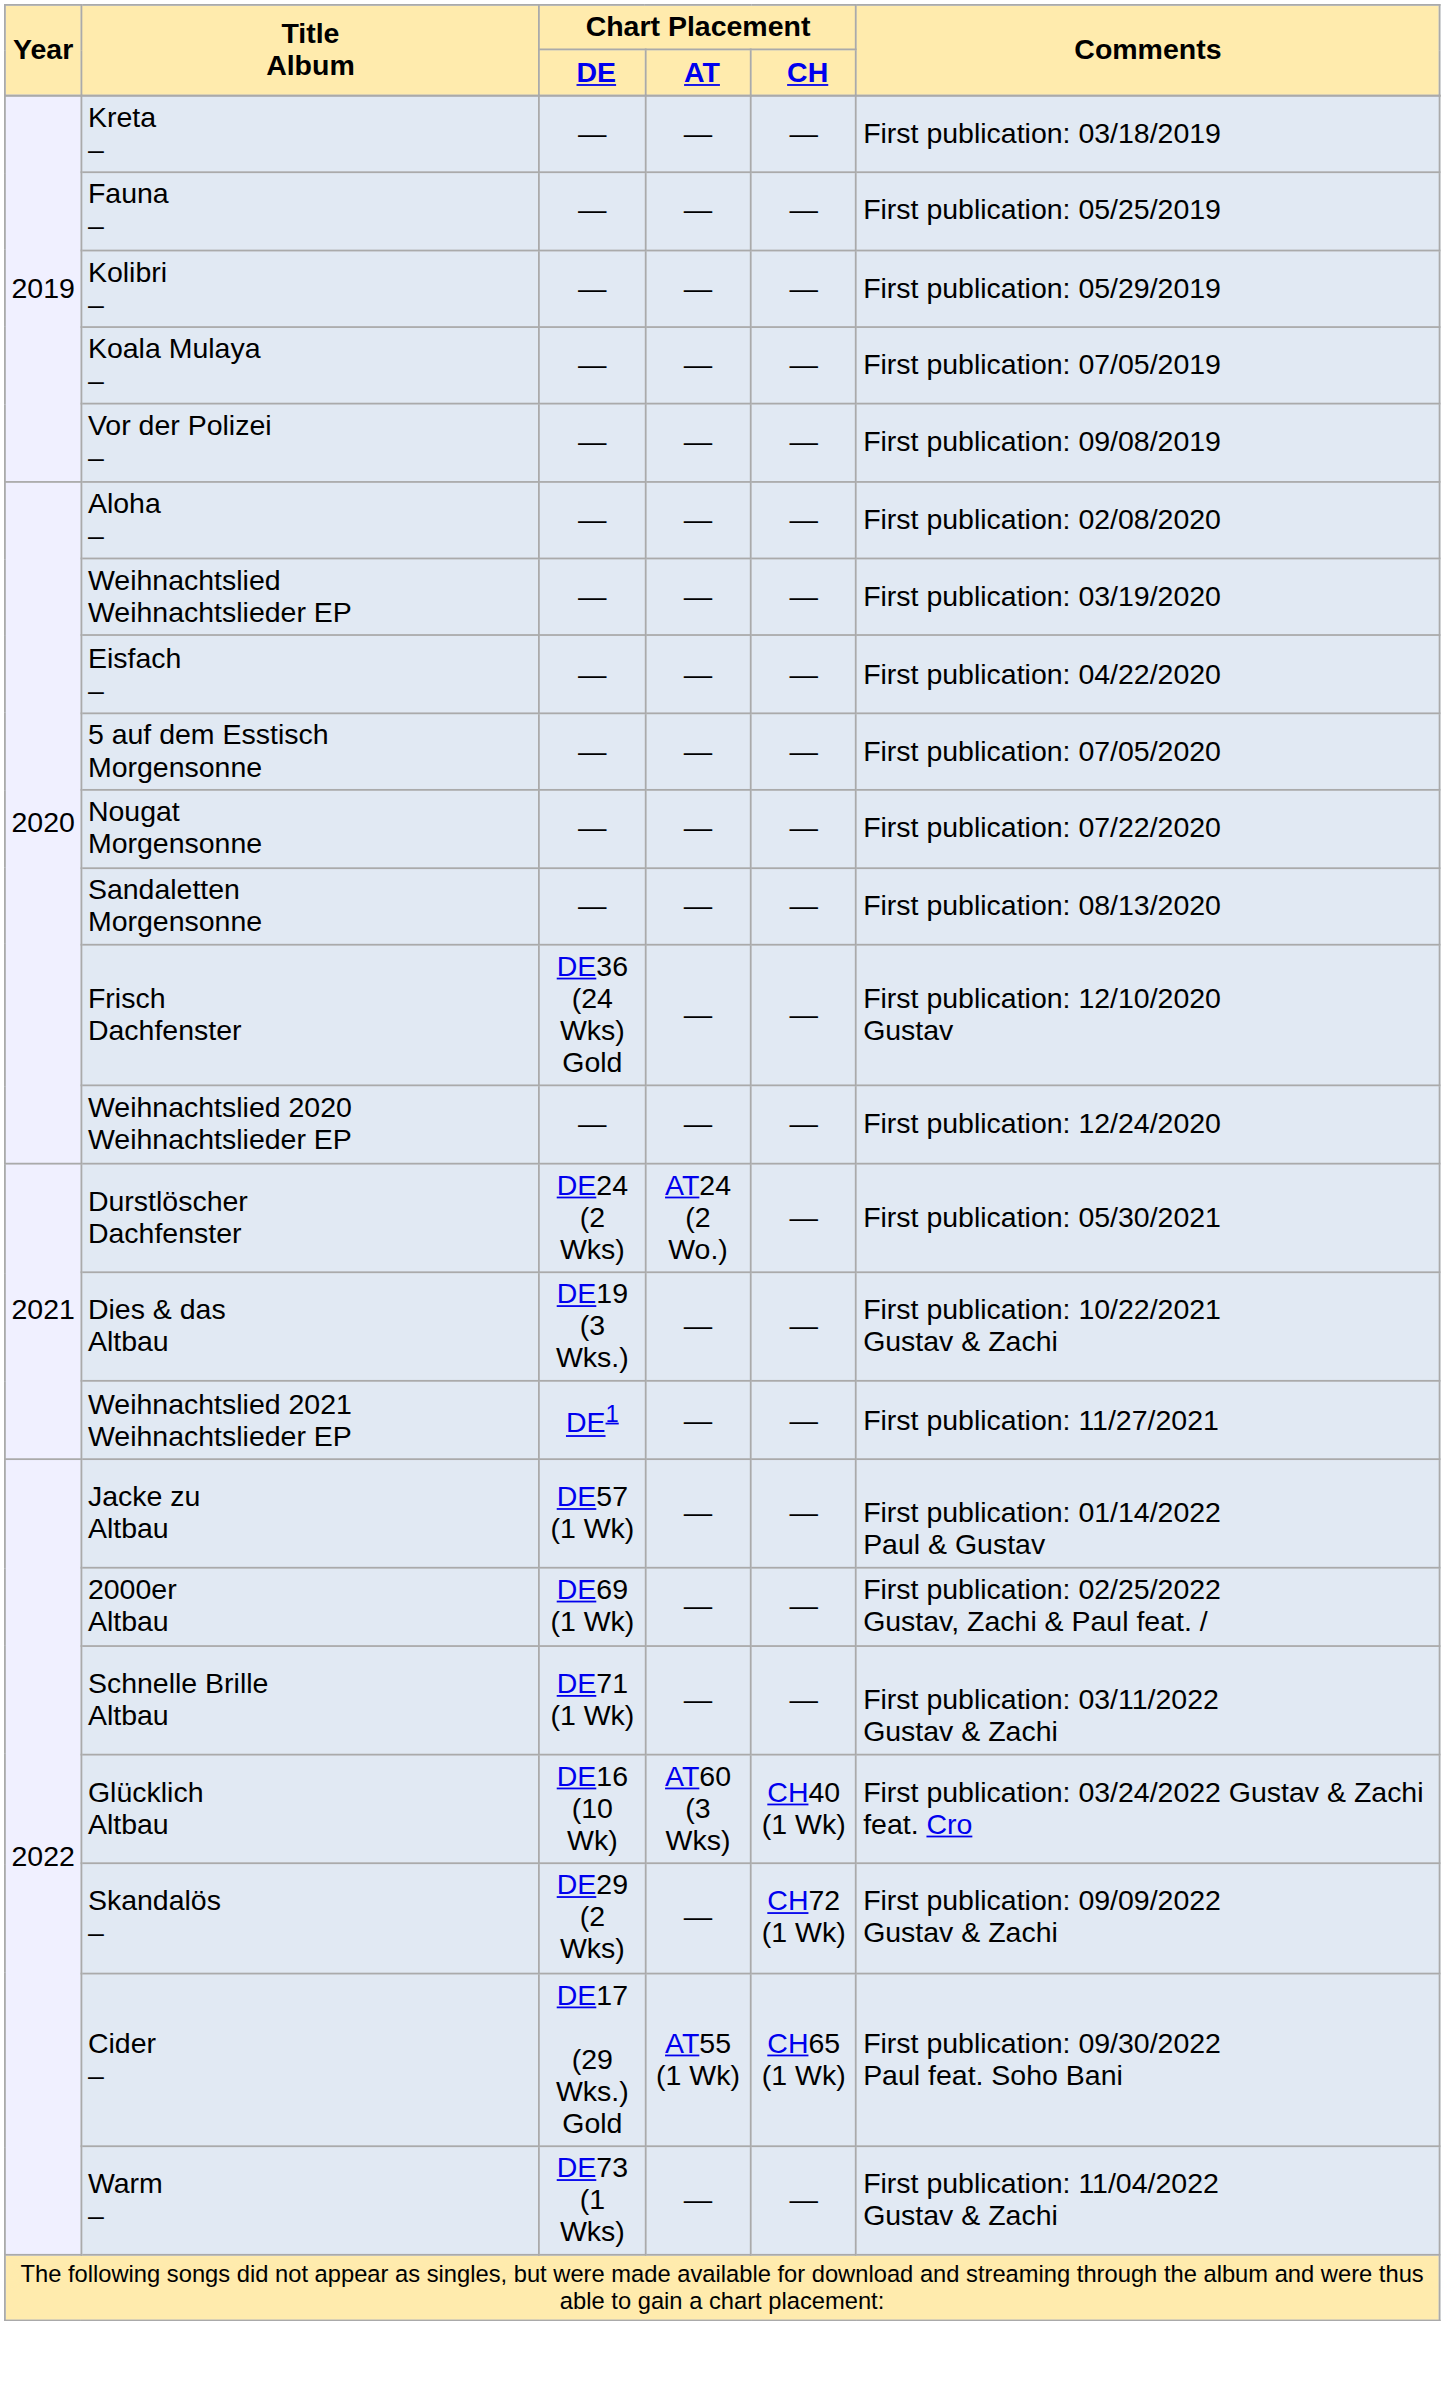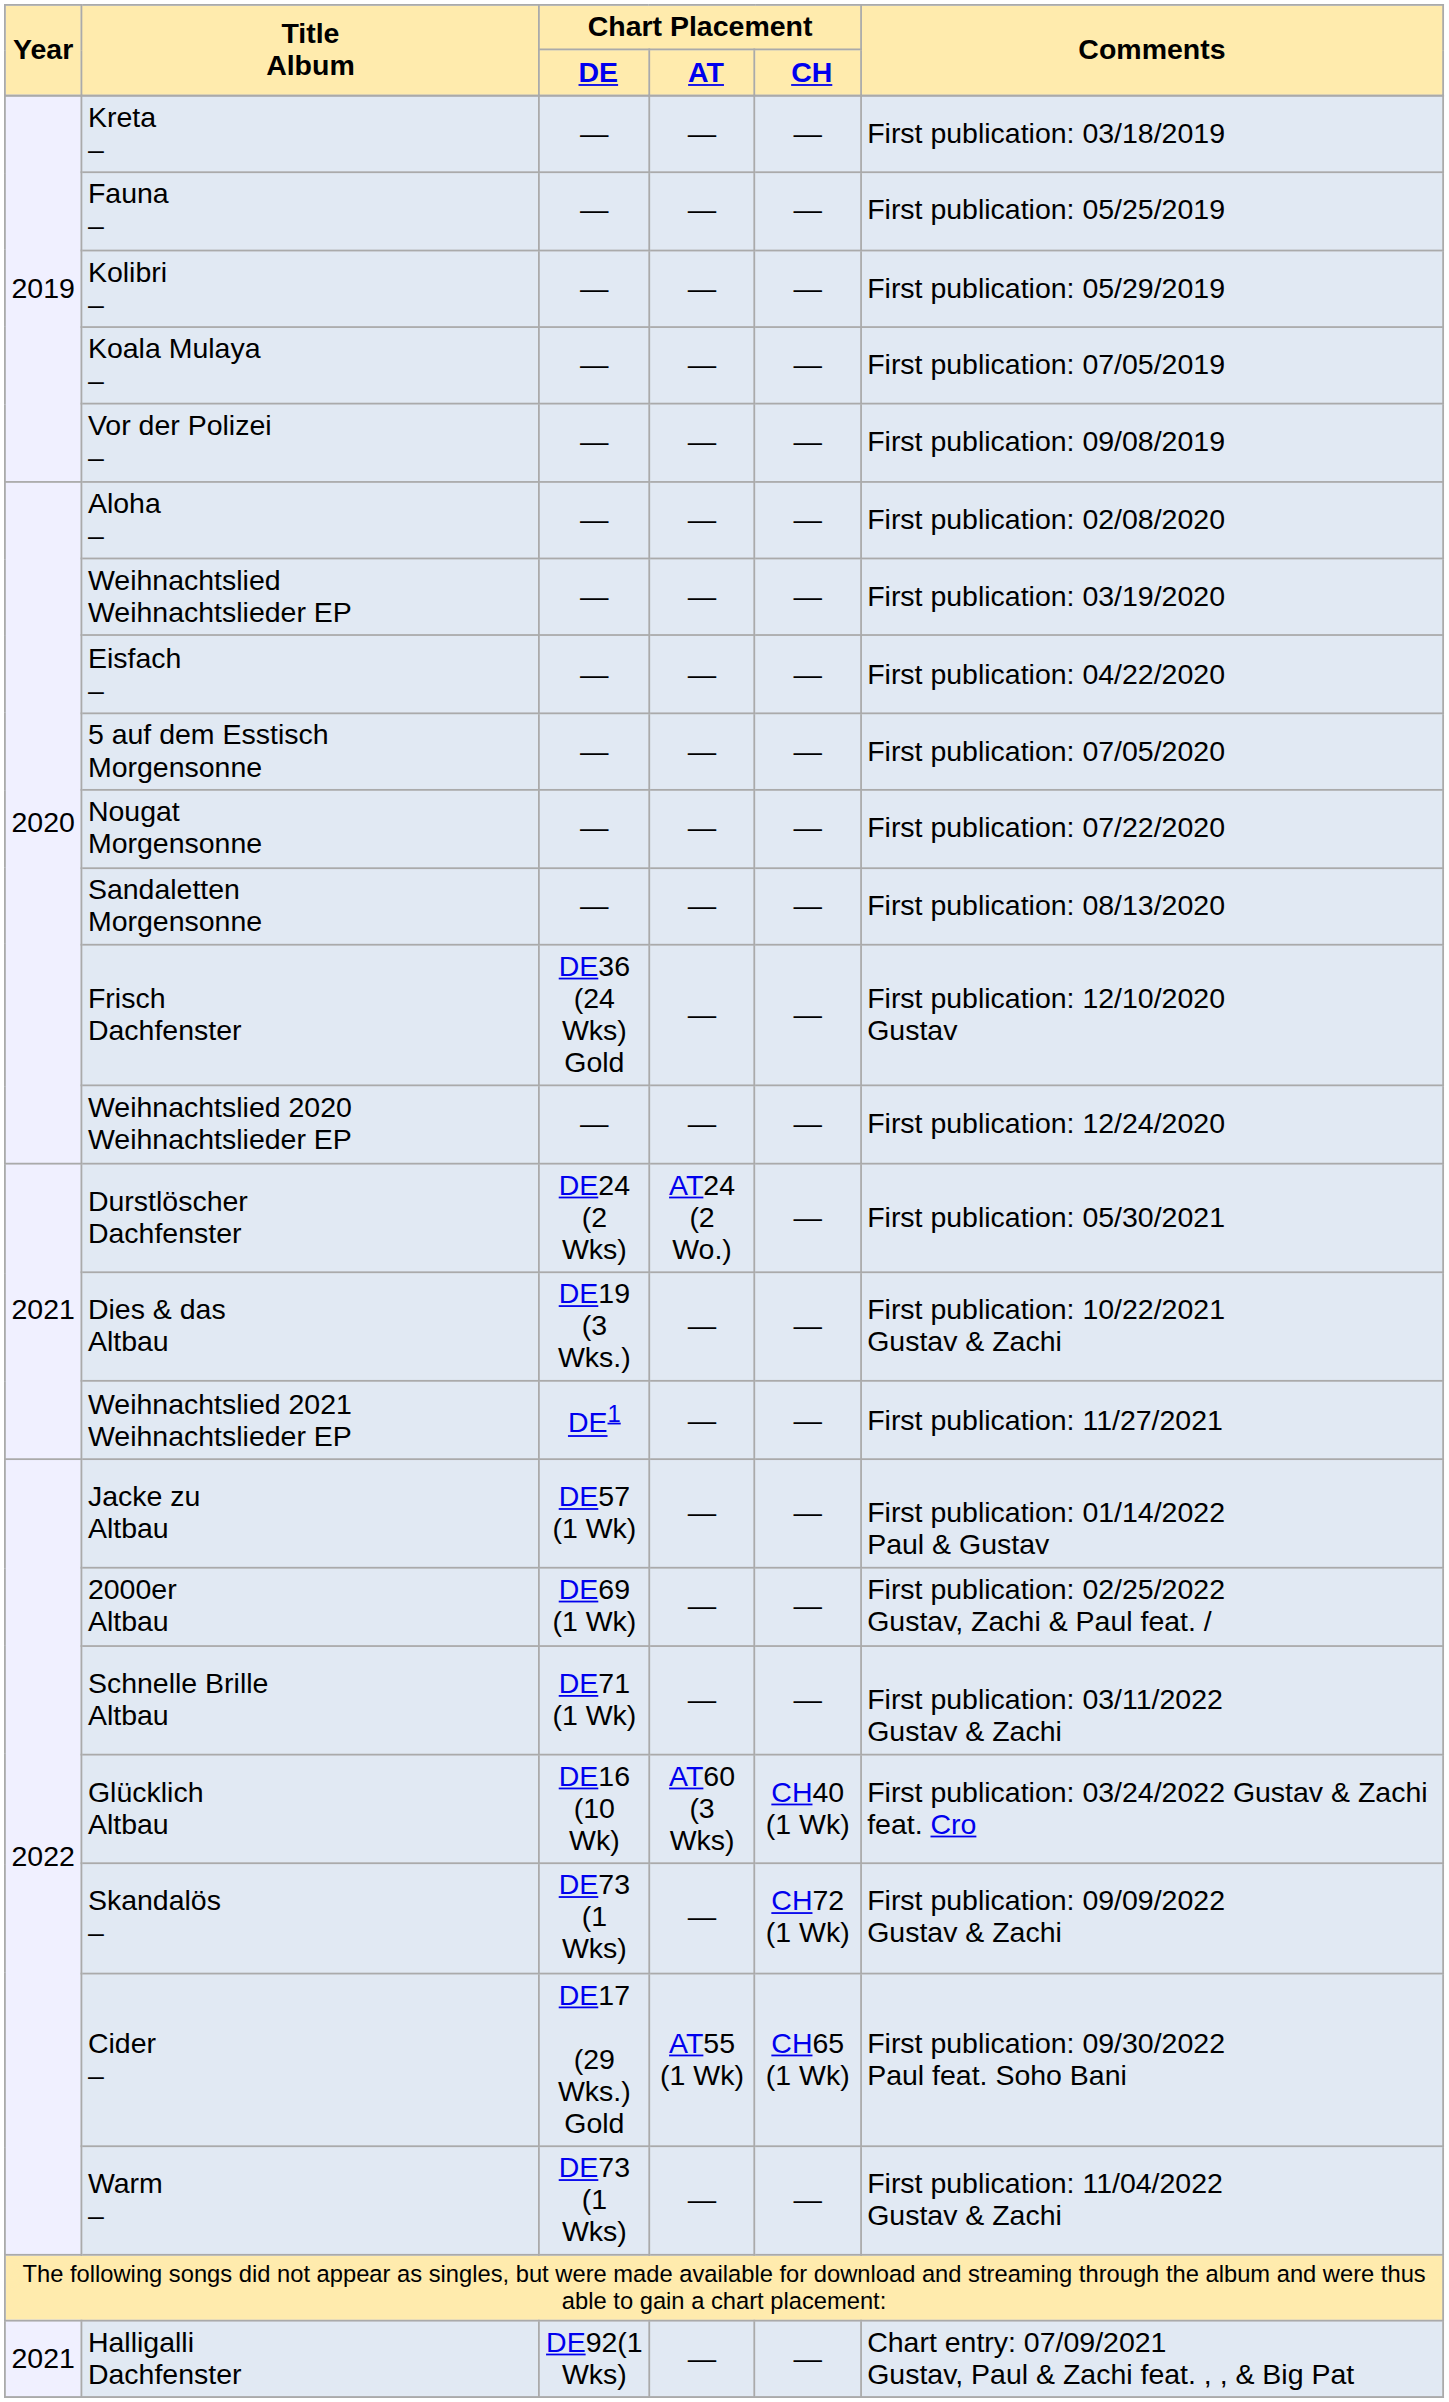(592, 1917) DE29 (2 Wks) -> (594, 1917) DE73 (1 Wks)
+ row: (165, 2358)
